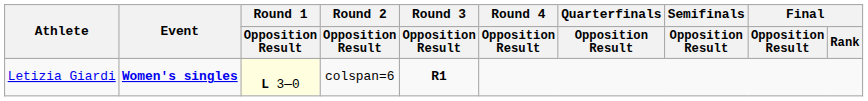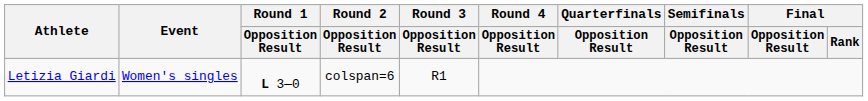(180, 77) bold -> (180, 77) normal
(280, 84) lightyellow background -> (280, 84) no background
(439, 77) bold -> (439, 77) normal
